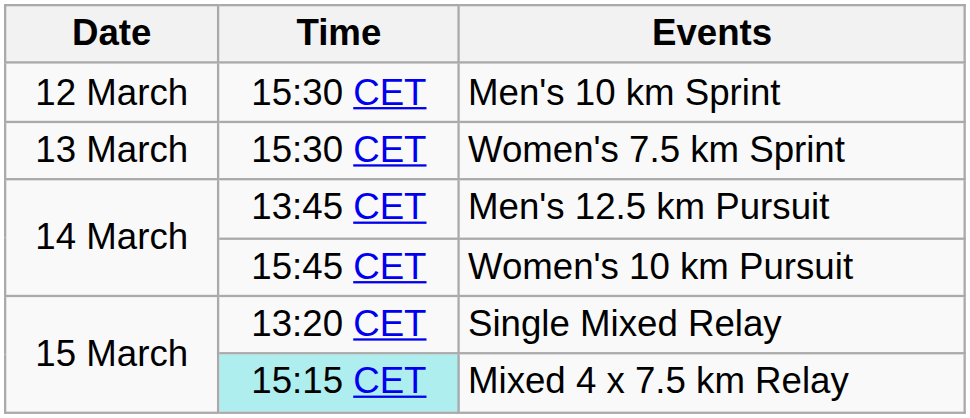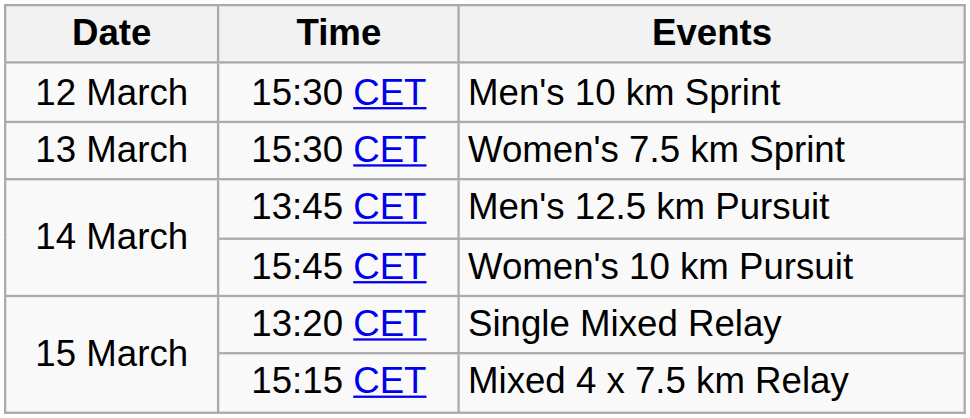(339, 382) paleturquoise background -> (339, 382) no background
